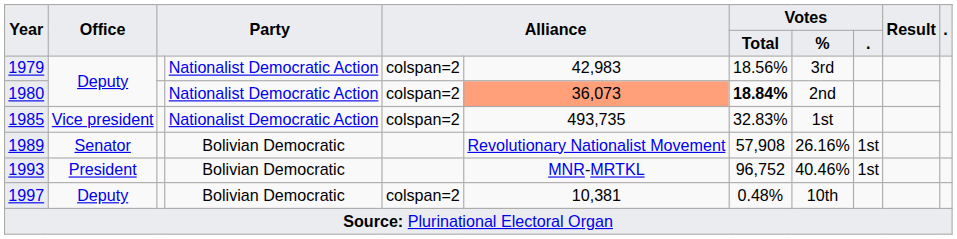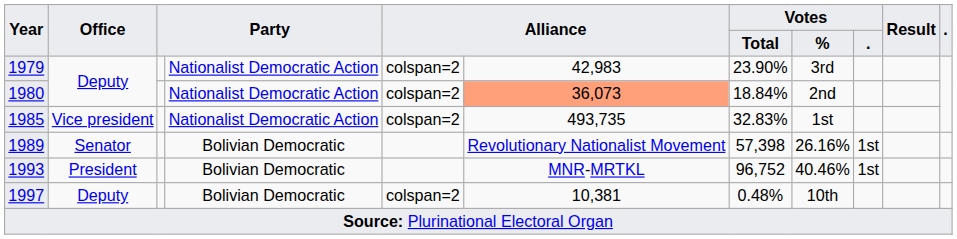(760, 69) 18.56% -> (760, 69) 23.90%
(760, 94) bold -> (760, 94) normal
(760, 145) 57,908 -> (760, 145) 57,398
